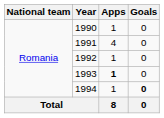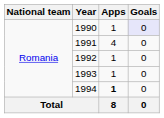(144, 27) no background -> (144, 27) lavender background
(113, 74) bold -> (113, 74) normal
(113, 89) normal -> (113, 89) bold
(144, 89) bold -> (144, 89) normal
